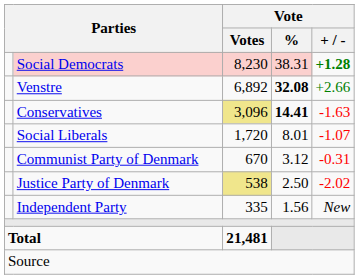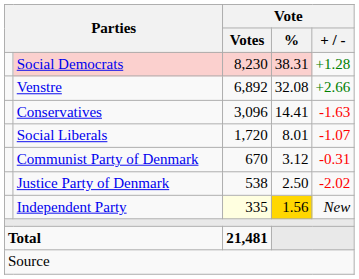(333, 64) bold -> (333, 64) normal
(292, 87) bold -> (292, 87) normal
(251, 111) khaki background -> (251, 111) no background
(292, 111) bold -> (292, 111) normal
(256, 183) khaki background -> (256, 183) no background
(256, 207) no background -> (256, 207) lightyellow background
(295, 207) no background -> (295, 207) gold background
